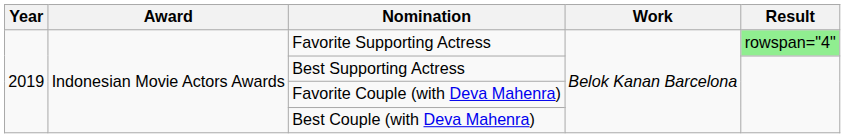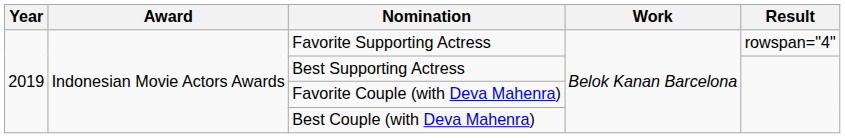(790, 42) lightgreen background -> (790, 42) no background
